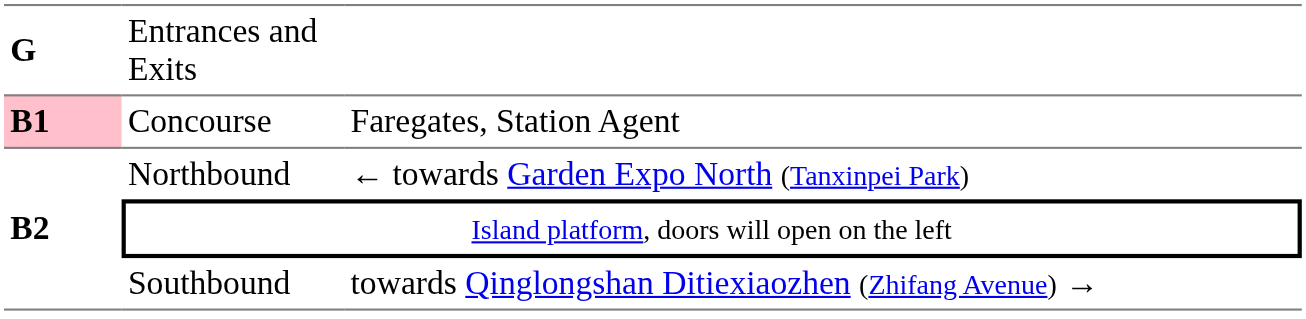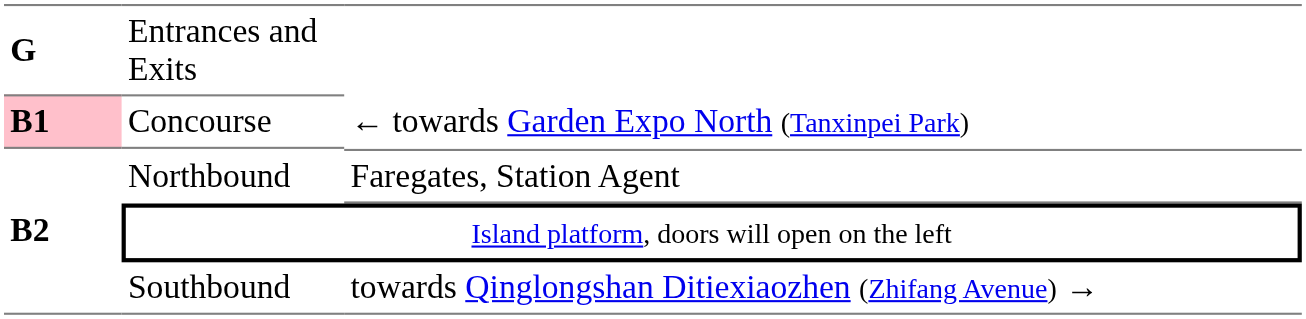(515, 121) Faregates, Station Agent -> (660, 121) ← towards Garden Expo North (Tanxinpei Park)
(660, 173) ← towards Garden Expo North (Tanxinpei Park) -> (515, 175) Faregates, Station Agent
